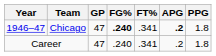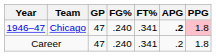(122, 28) bold -> (122, 28) normal
(202, 28) no background -> (202, 28) pink background
